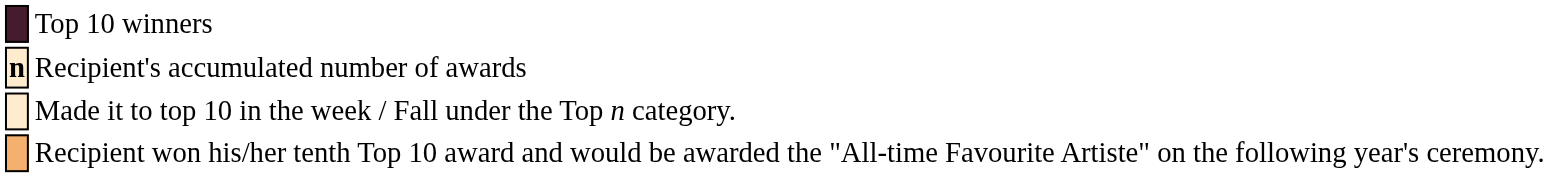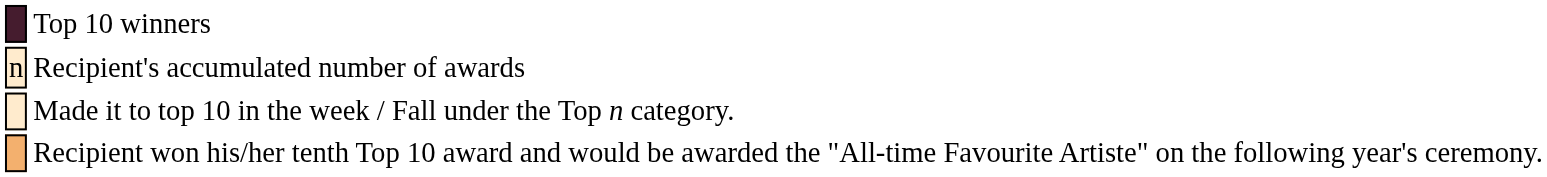(17, 67) bold -> (16, 67) normal
